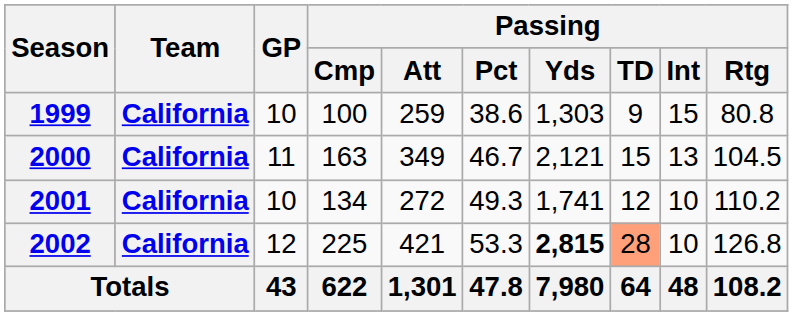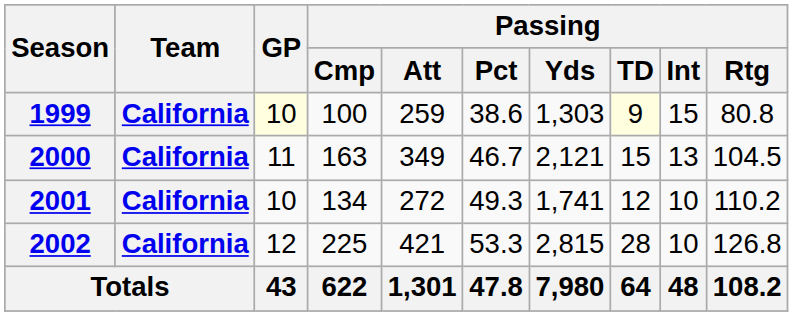(281, 113) no background -> (281, 113) lightyellow background
(635, 113) no background -> (635, 113) lightyellow background
(570, 244) bold -> (570, 244) normal
(635, 244) lightsalmon background -> (635, 244) no background
